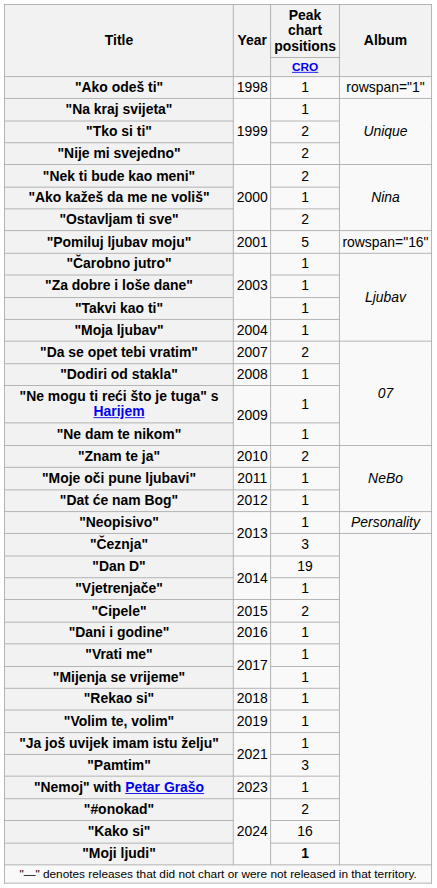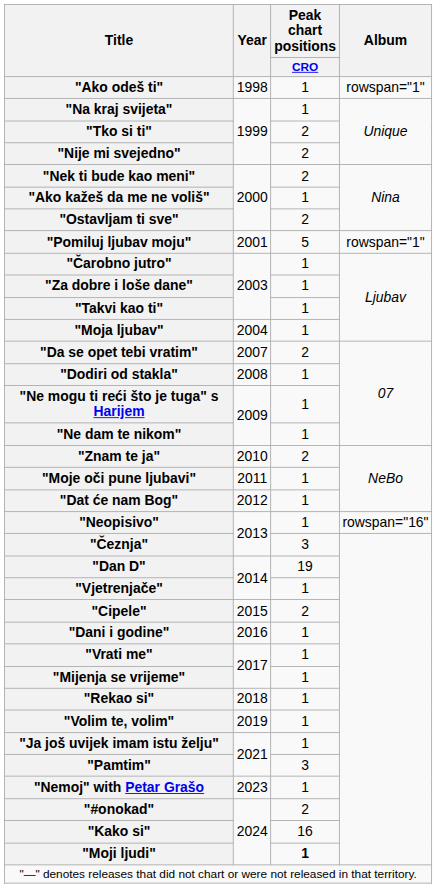(386, 242) rowspan="16" -> (386, 242) rowspan="1"
(385, 522) Personality -> (386, 522) rowspan="16"
